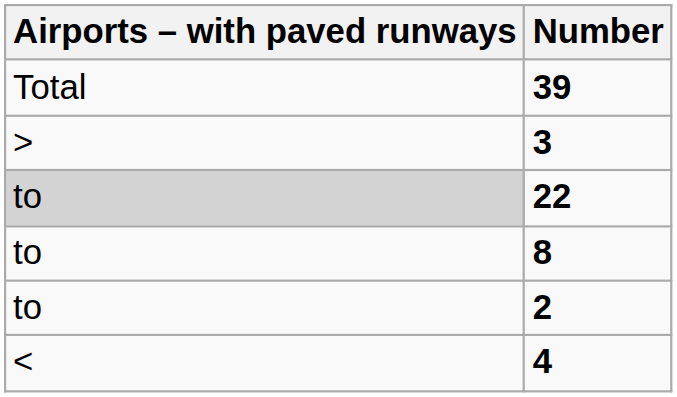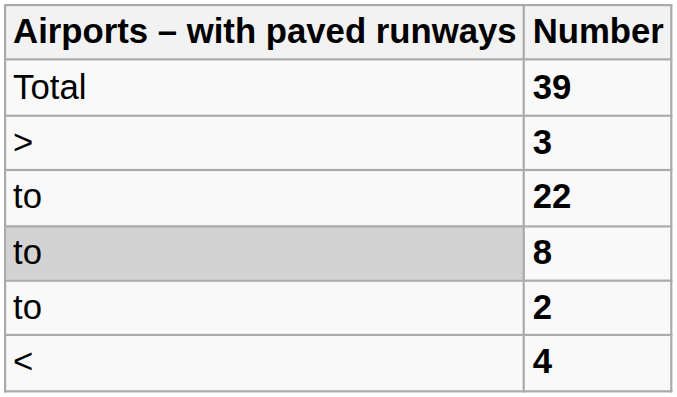(28, 197) lightgrey background -> (28, 197) no background
(28, 252) no background -> (28, 252) lightgrey background
